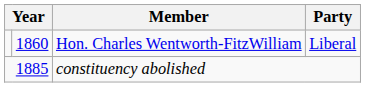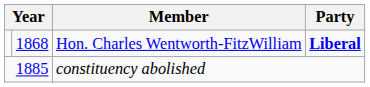(32, 43) 1860 -> (32, 43) 1868
(333, 43) normal -> (335, 43) bold
